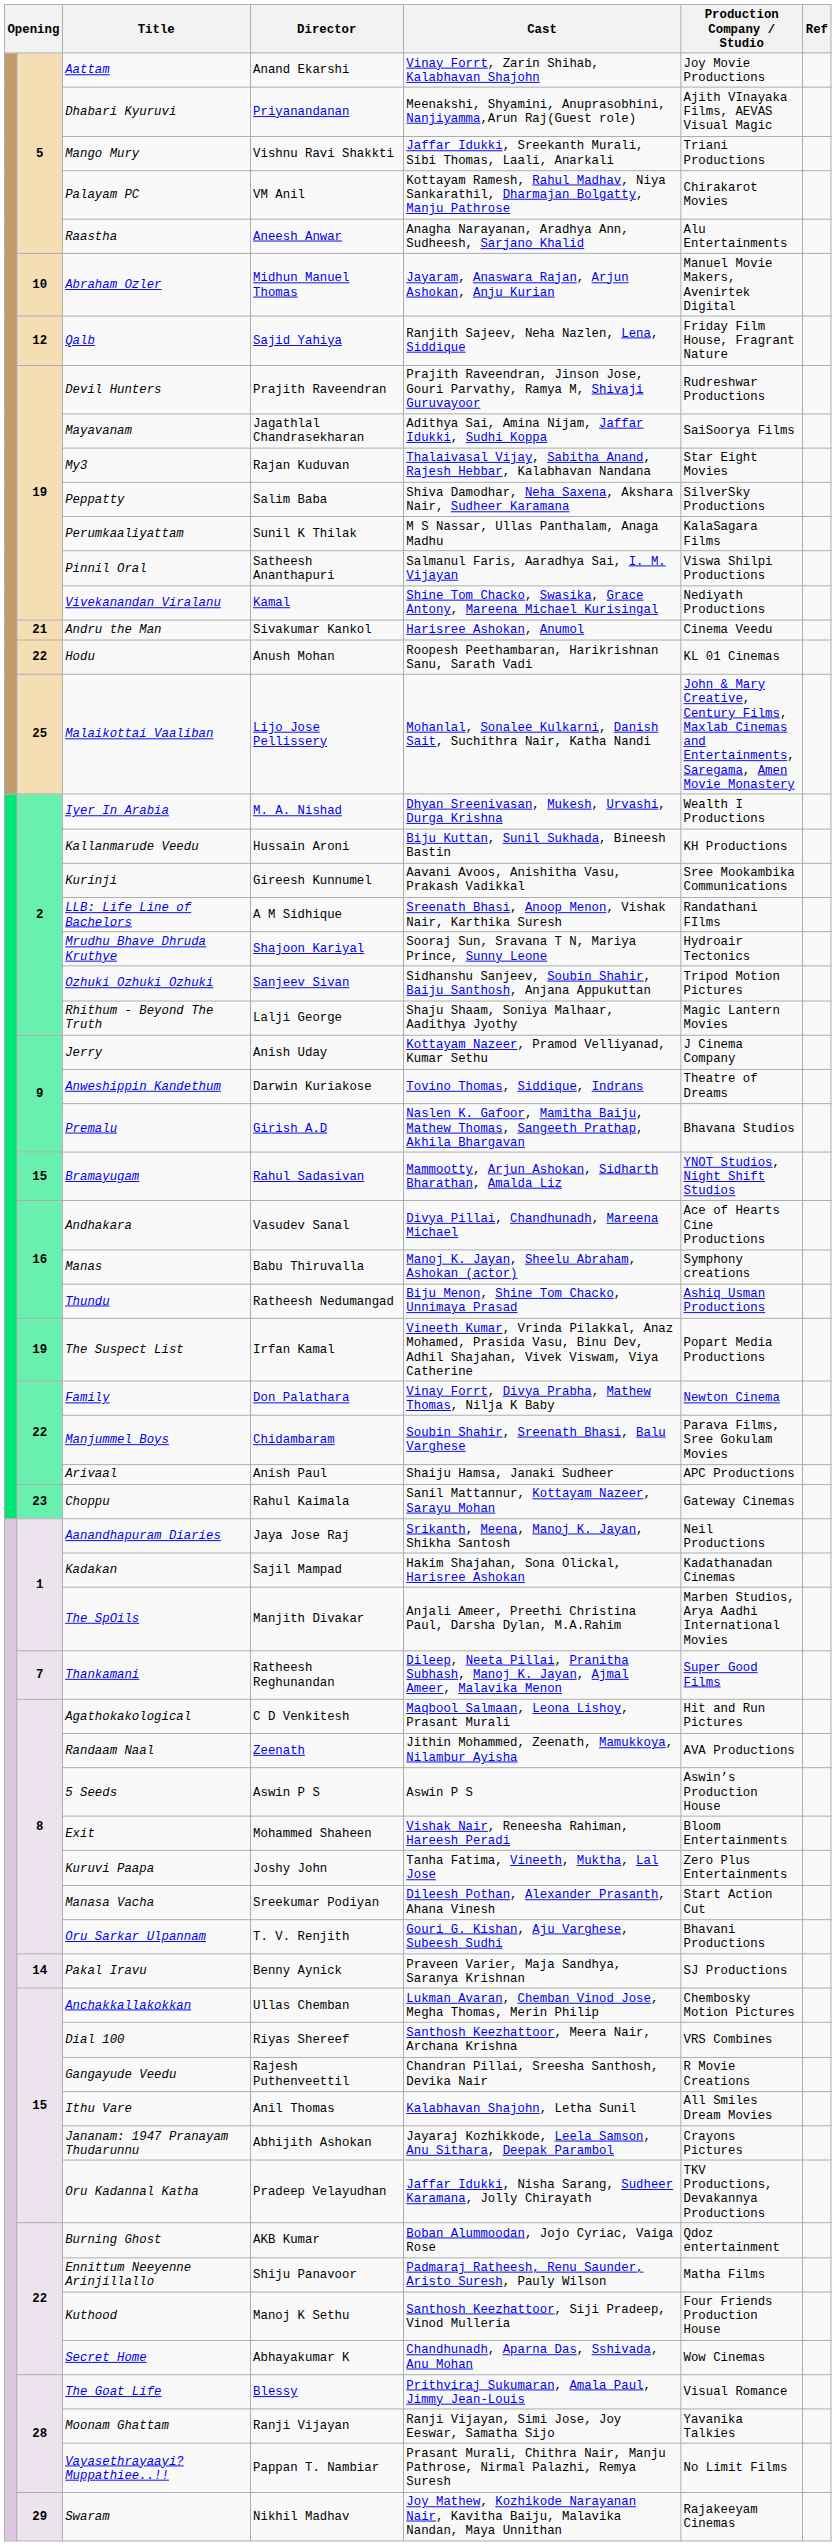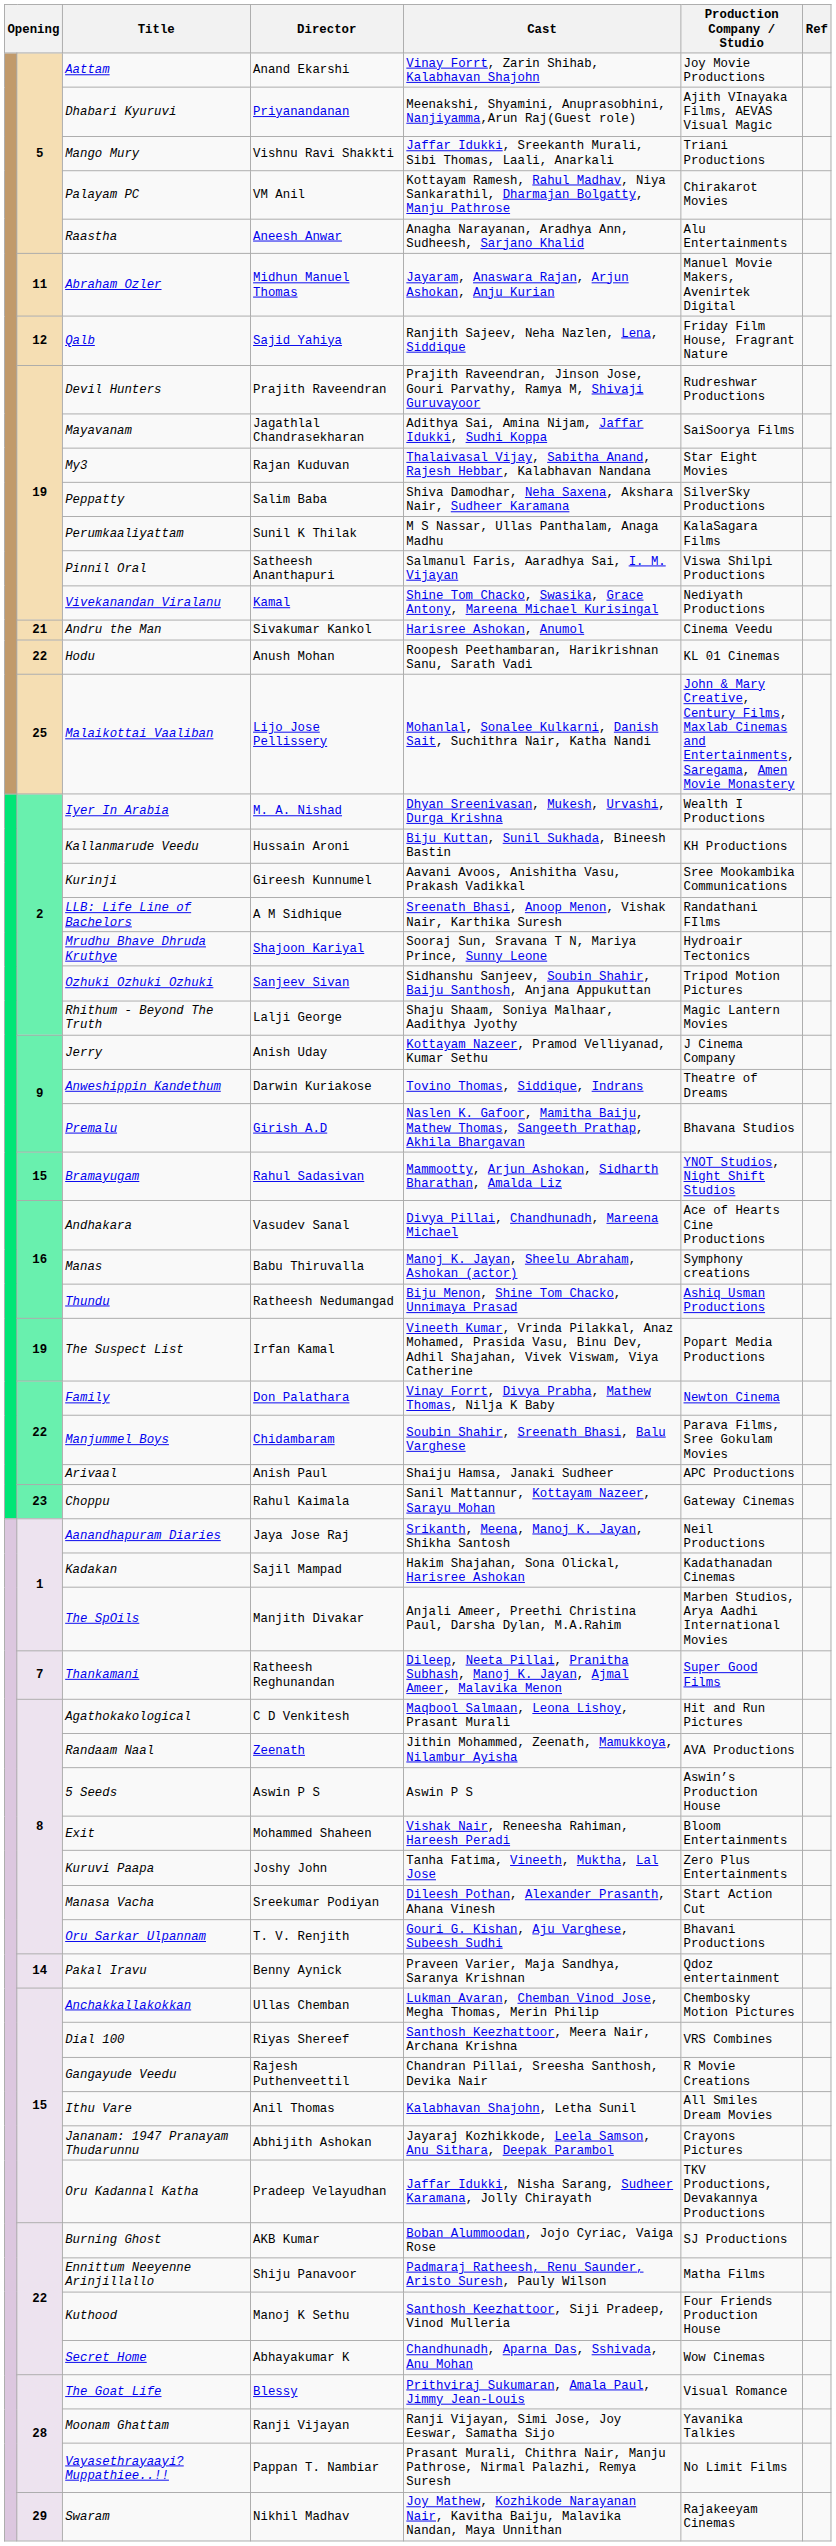(40, 285) 10 -> (40, 285) 11
(735, 1971) SJ Productions -> (732, 1971) Qdoz entertainment
(732, 2240) Qdoz entertainment -> (735, 2240) SJ Productions
